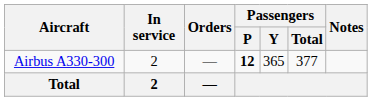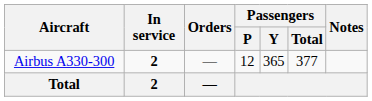(154, 61) normal -> (154, 61) bold
(247, 61) bold -> (247, 61) normal
